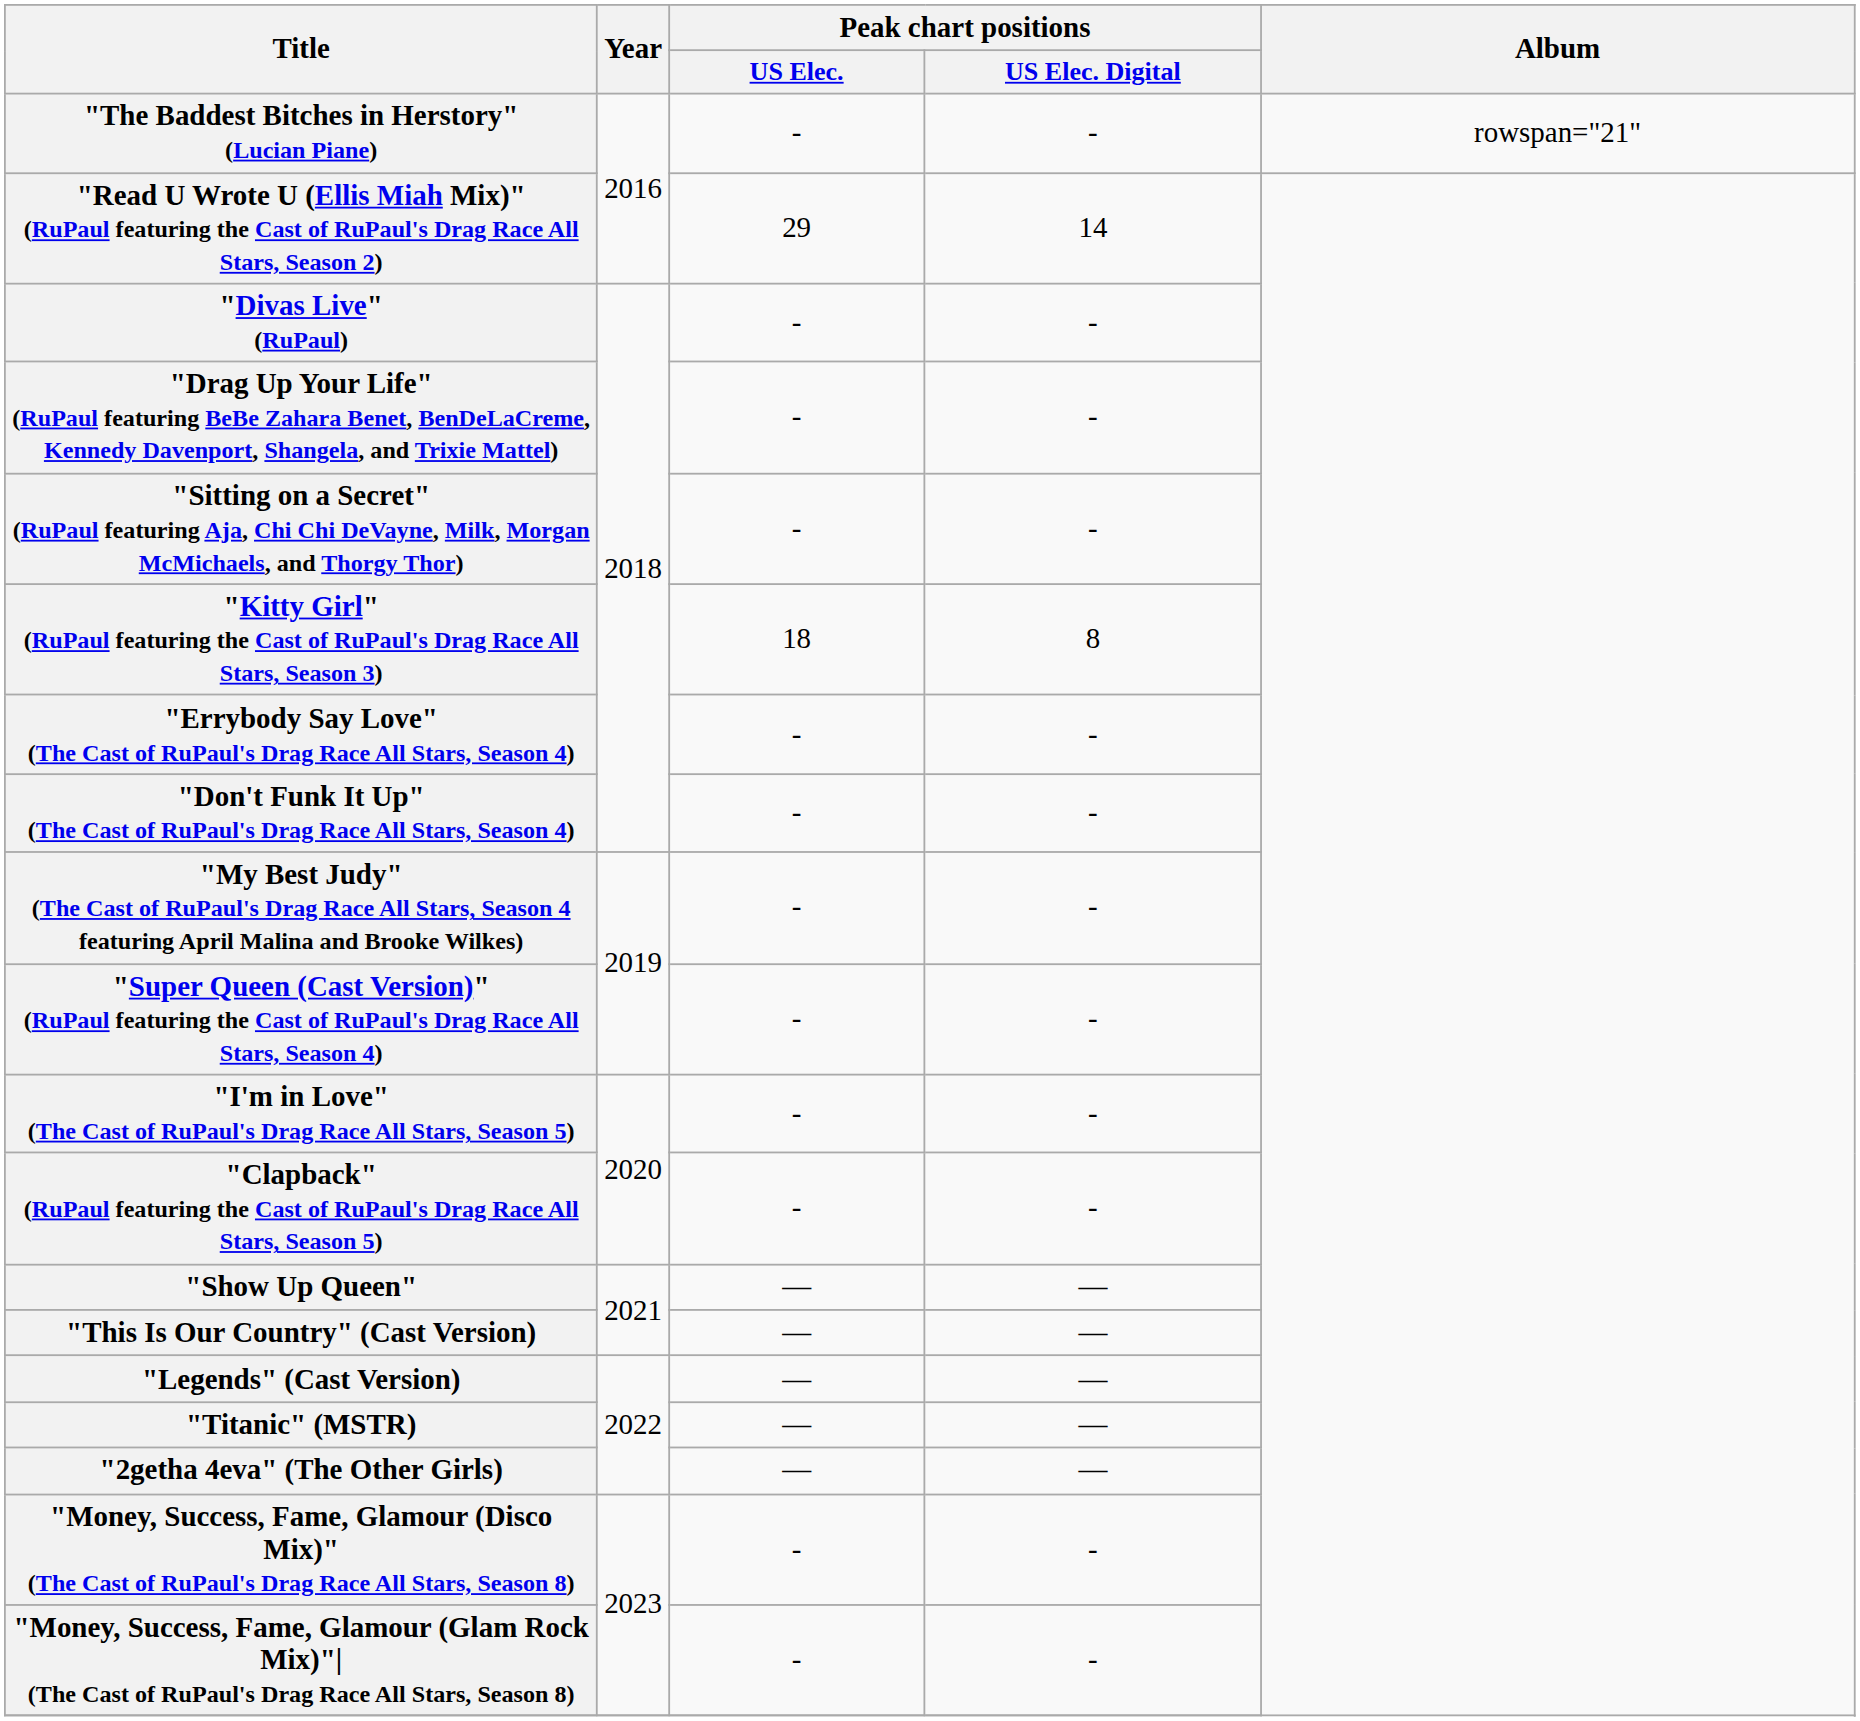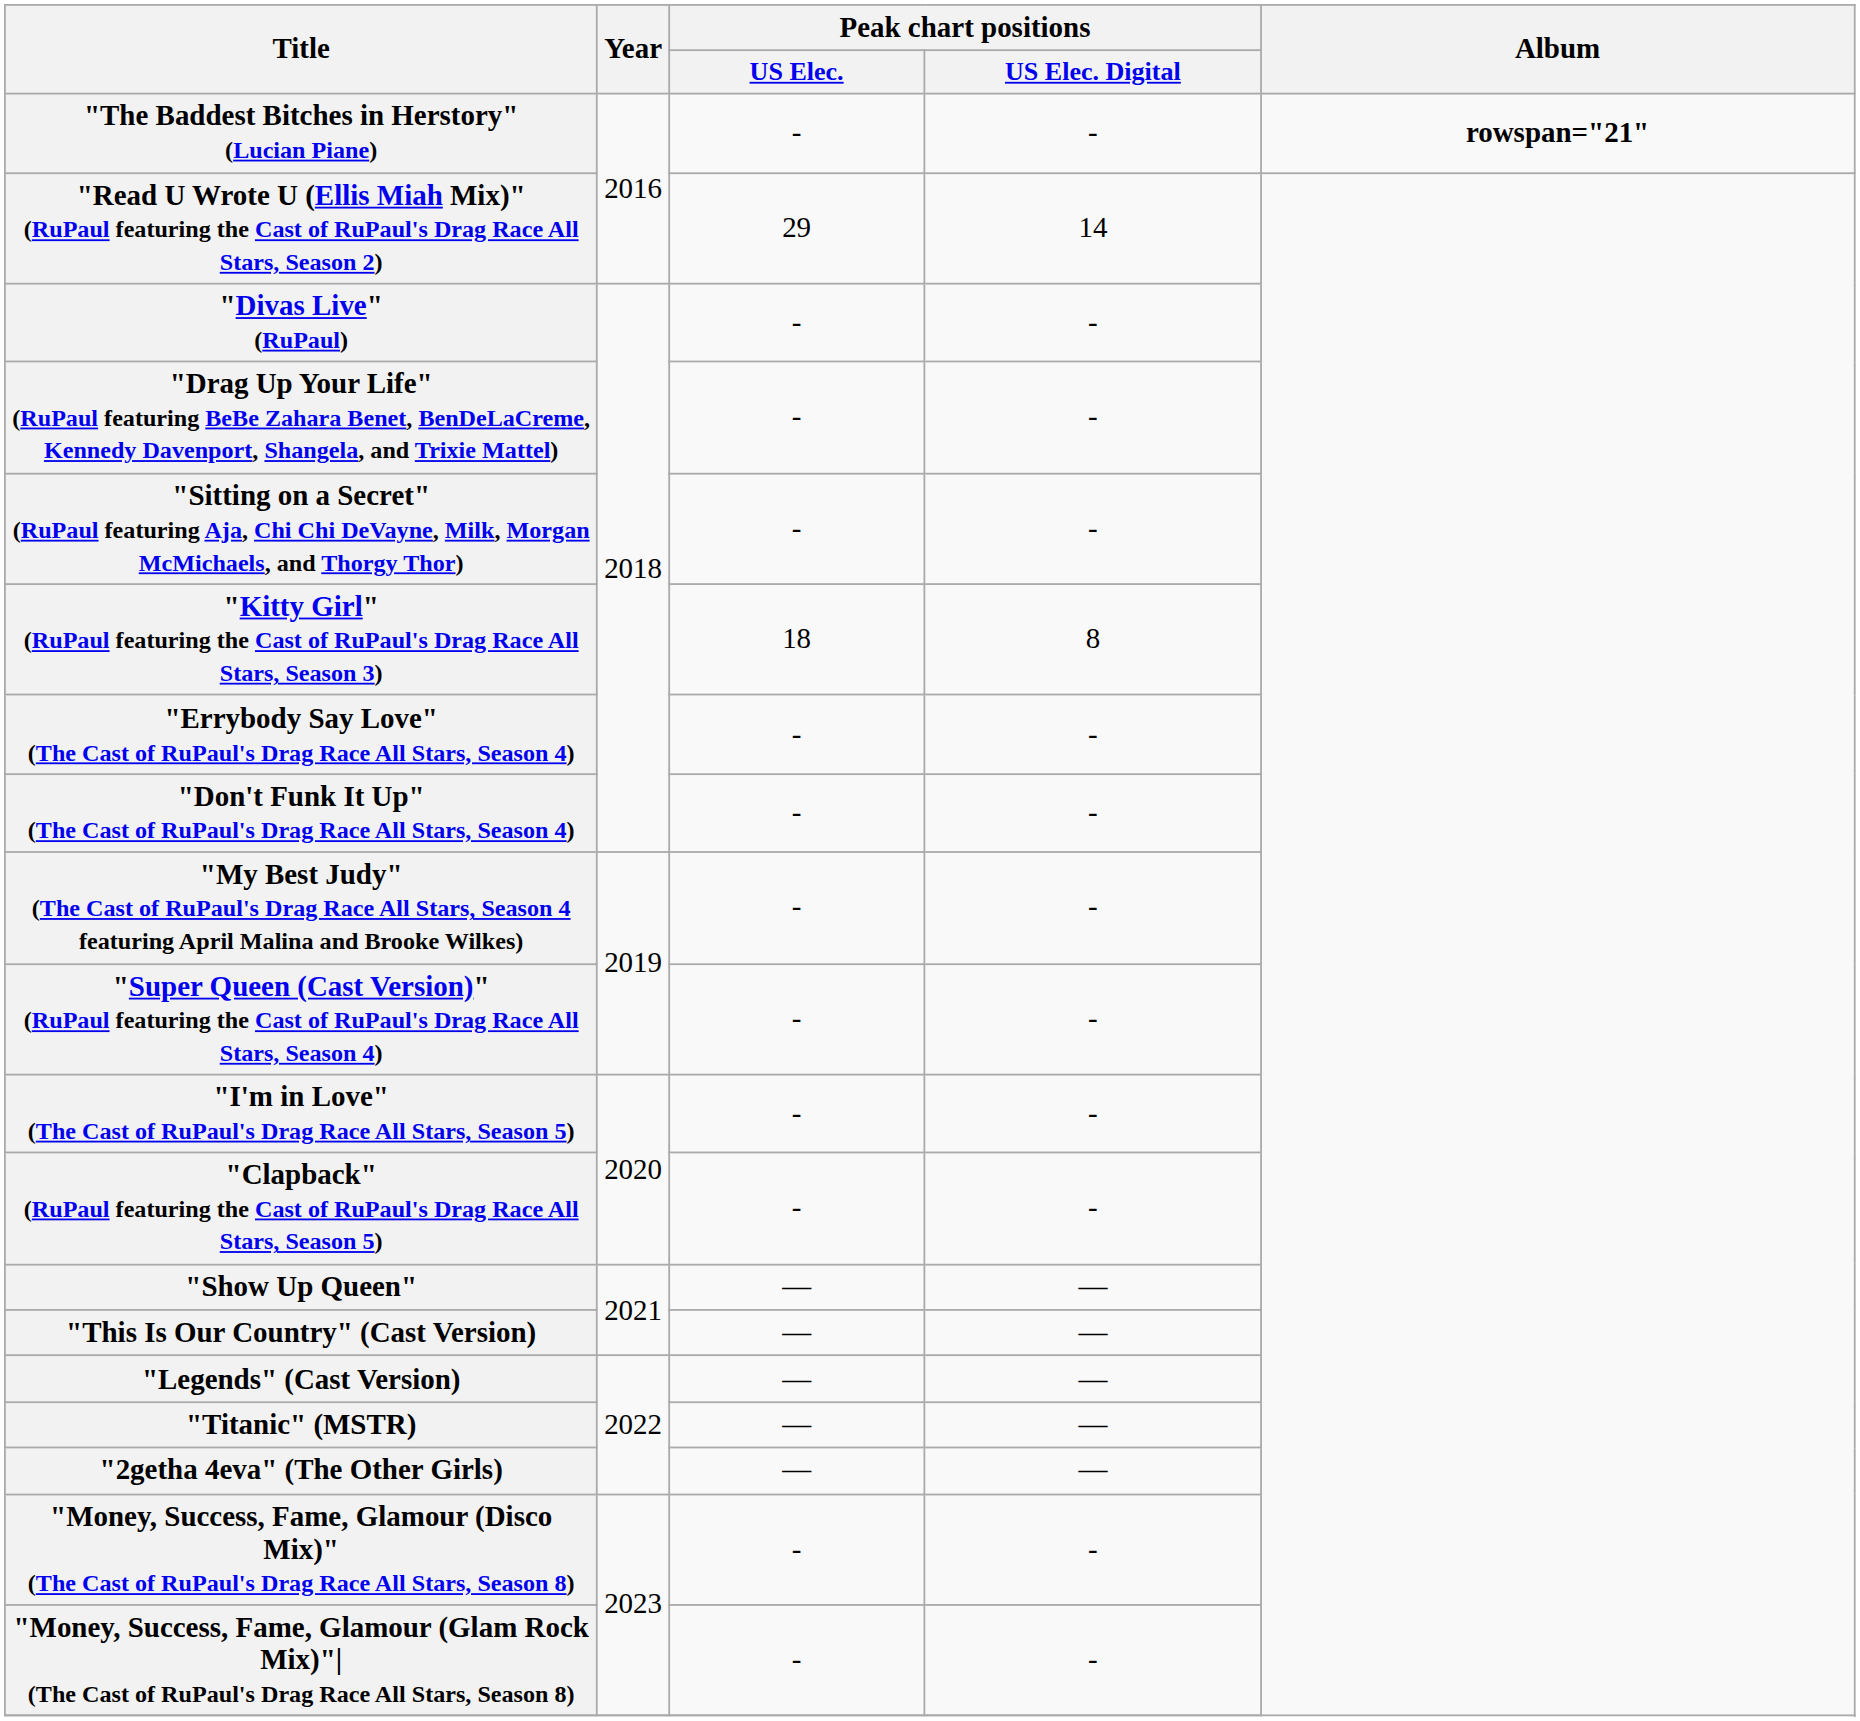(1558, 132) normal -> (1558, 132) bold
